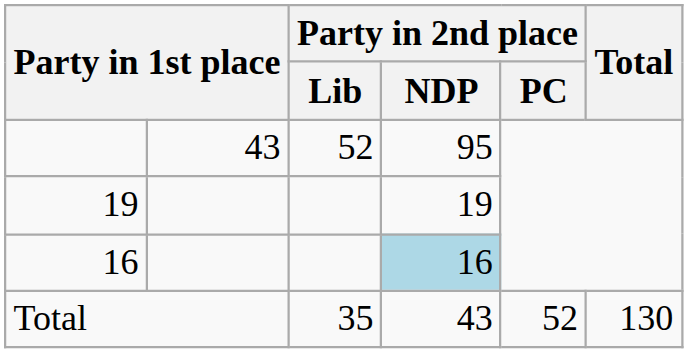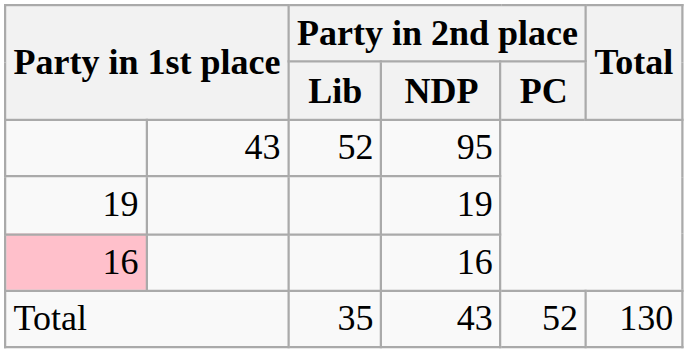(121, 261) no background -> (121, 261) pink background
(475, 261) lightblue background -> (475, 261) no background
